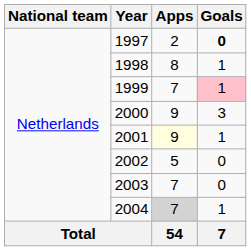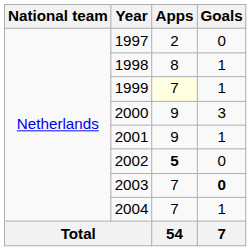(222, 40) bold -> (222, 40) normal
(174, 88) no background -> (174, 88) lightyellow background
(222, 88) pink background -> (222, 88) no background
(174, 137) lightyellow background -> (174, 137) no background
(174, 161) normal -> (174, 161) bold
(222, 185) normal -> (222, 185) bold
(174, 209) lightgrey background -> (174, 209) no background
